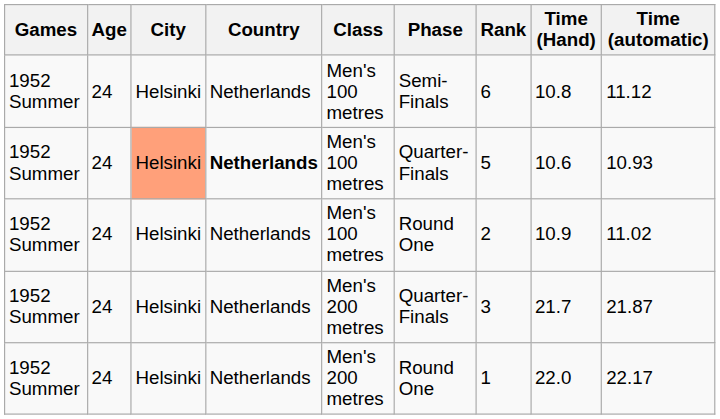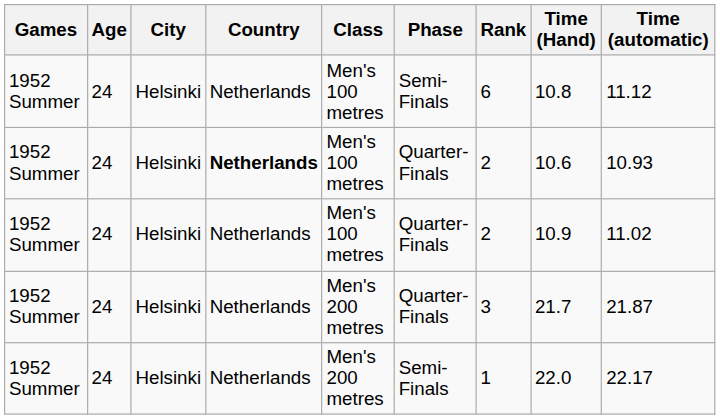(168, 162) lightsalmon background -> (168, 162) no background
(486, 162) 5 -> (486, 162) 2
(426, 234) Round One -> (434, 234) Quarter-Finals
(426, 378) Round One -> (424, 378) Semi-Finals
